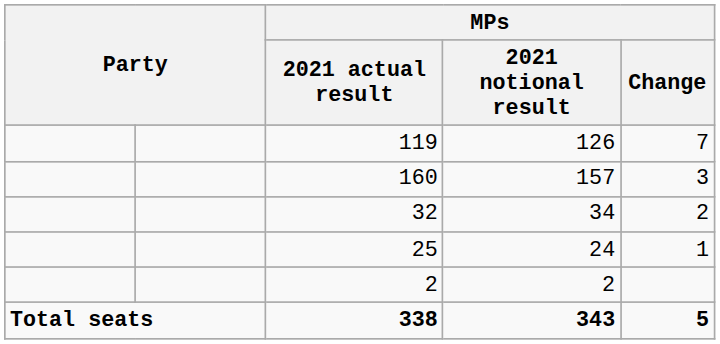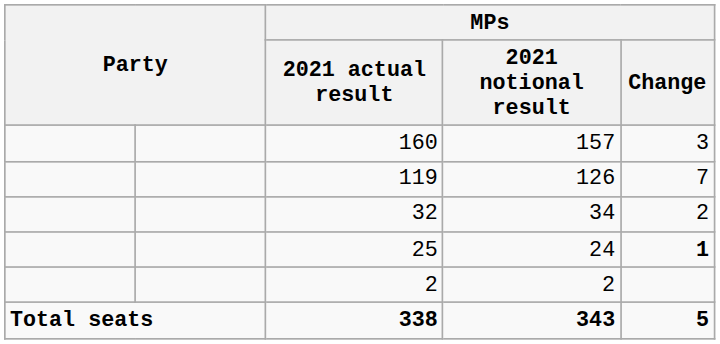rows swapped: (418, 179) <-> (418, 143)
(702, 250) normal -> (702, 250) bold
